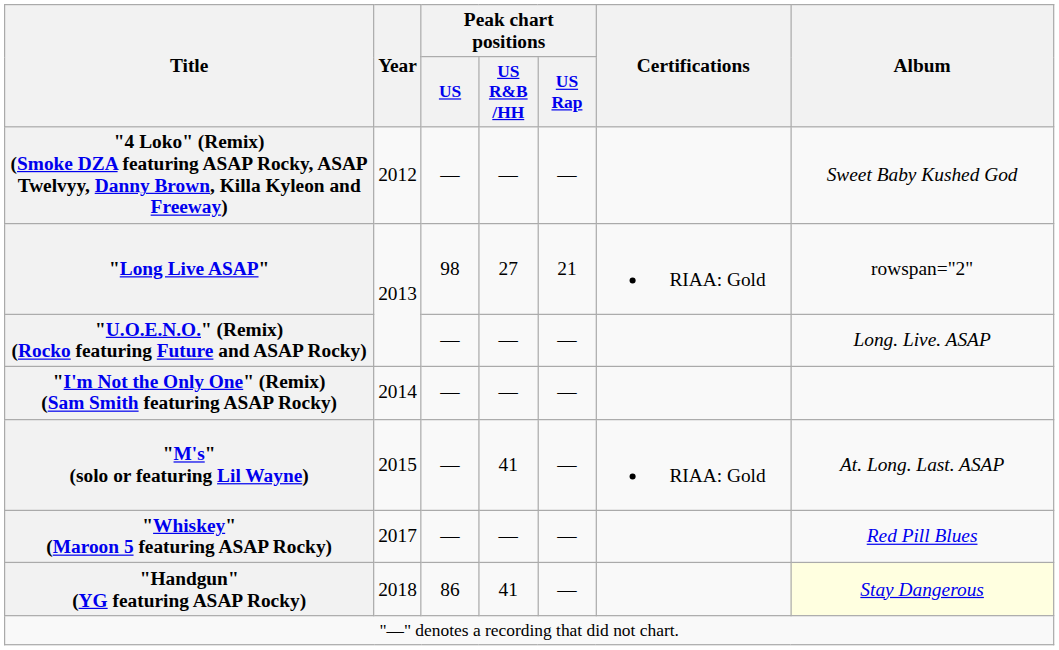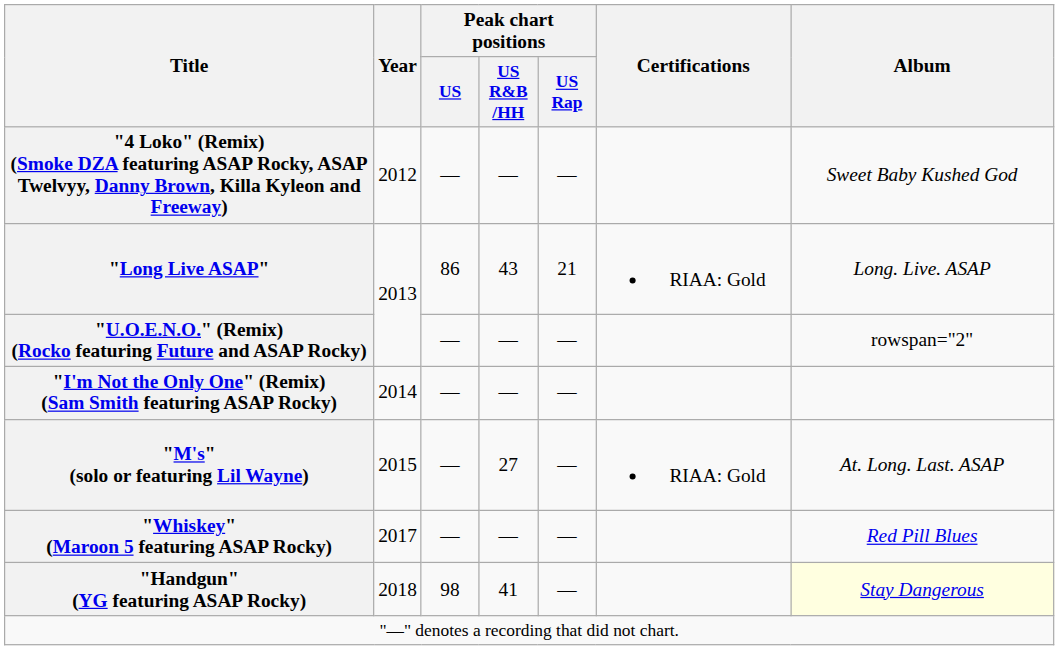(450, 268) 98 -> (450, 268) 86
(508, 268) 27 -> (508, 268) 43
(922, 268) rowspan="2" -> (922, 268) Long. Live. ASAP
(922, 340) Long. Live. ASAP -> (922, 340) rowspan="2"
(508, 464) 41 -> (508, 464) 27
(450, 589) 86 -> (450, 589) 98
